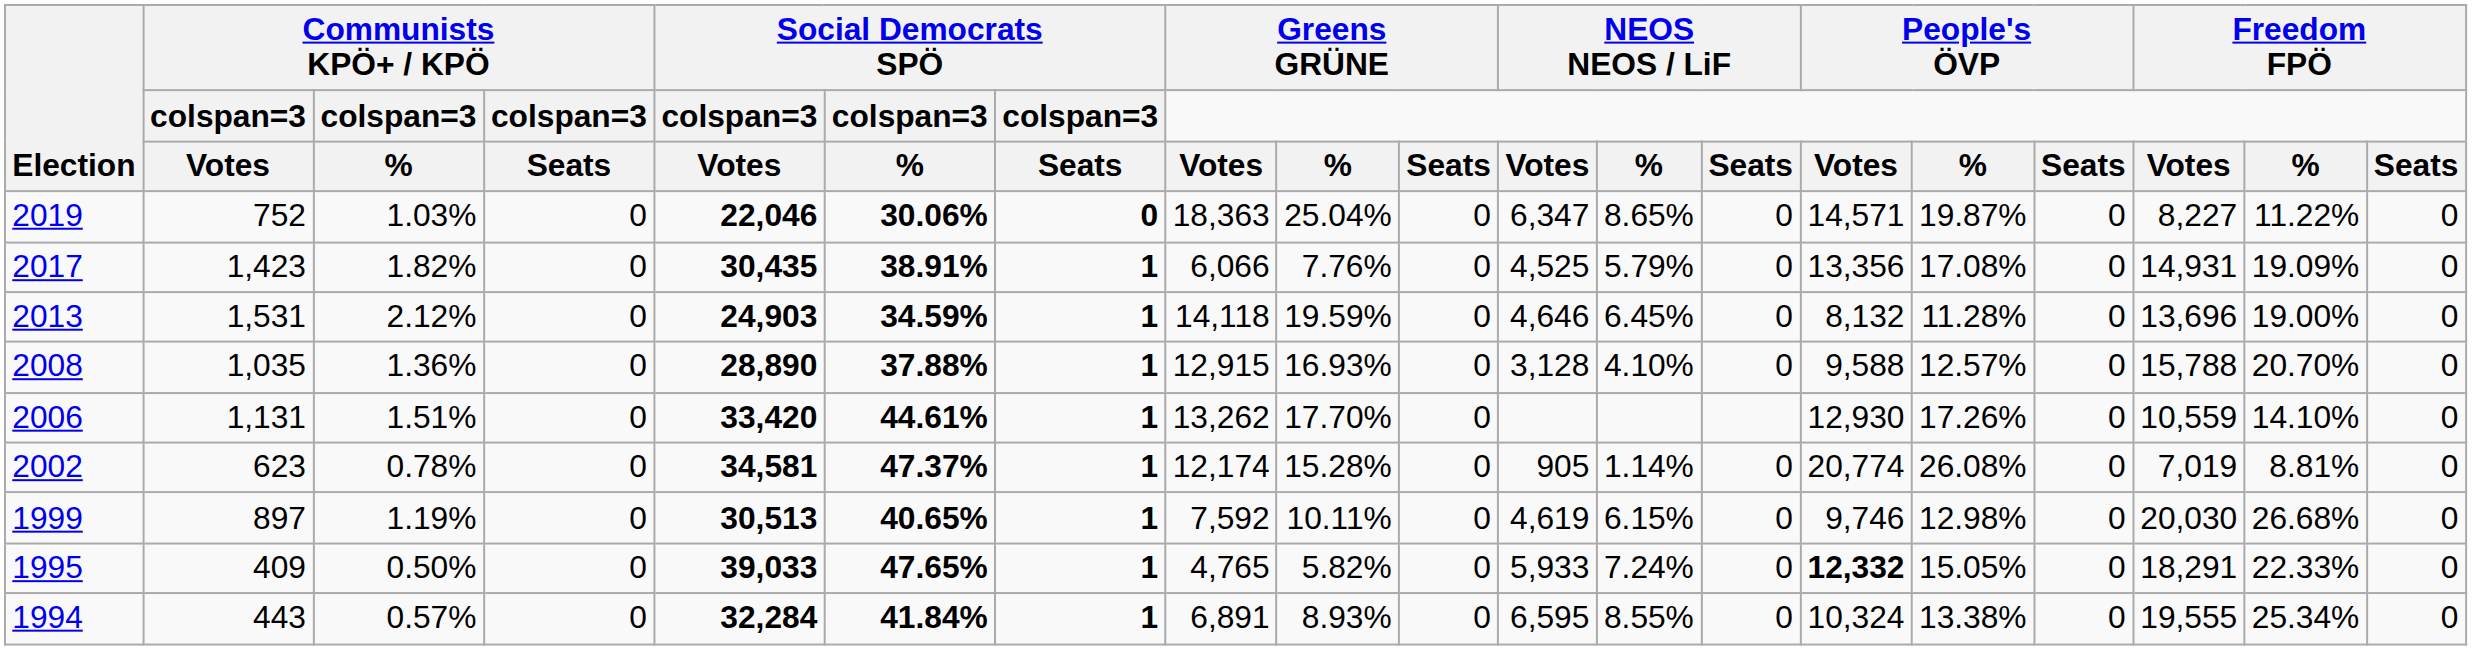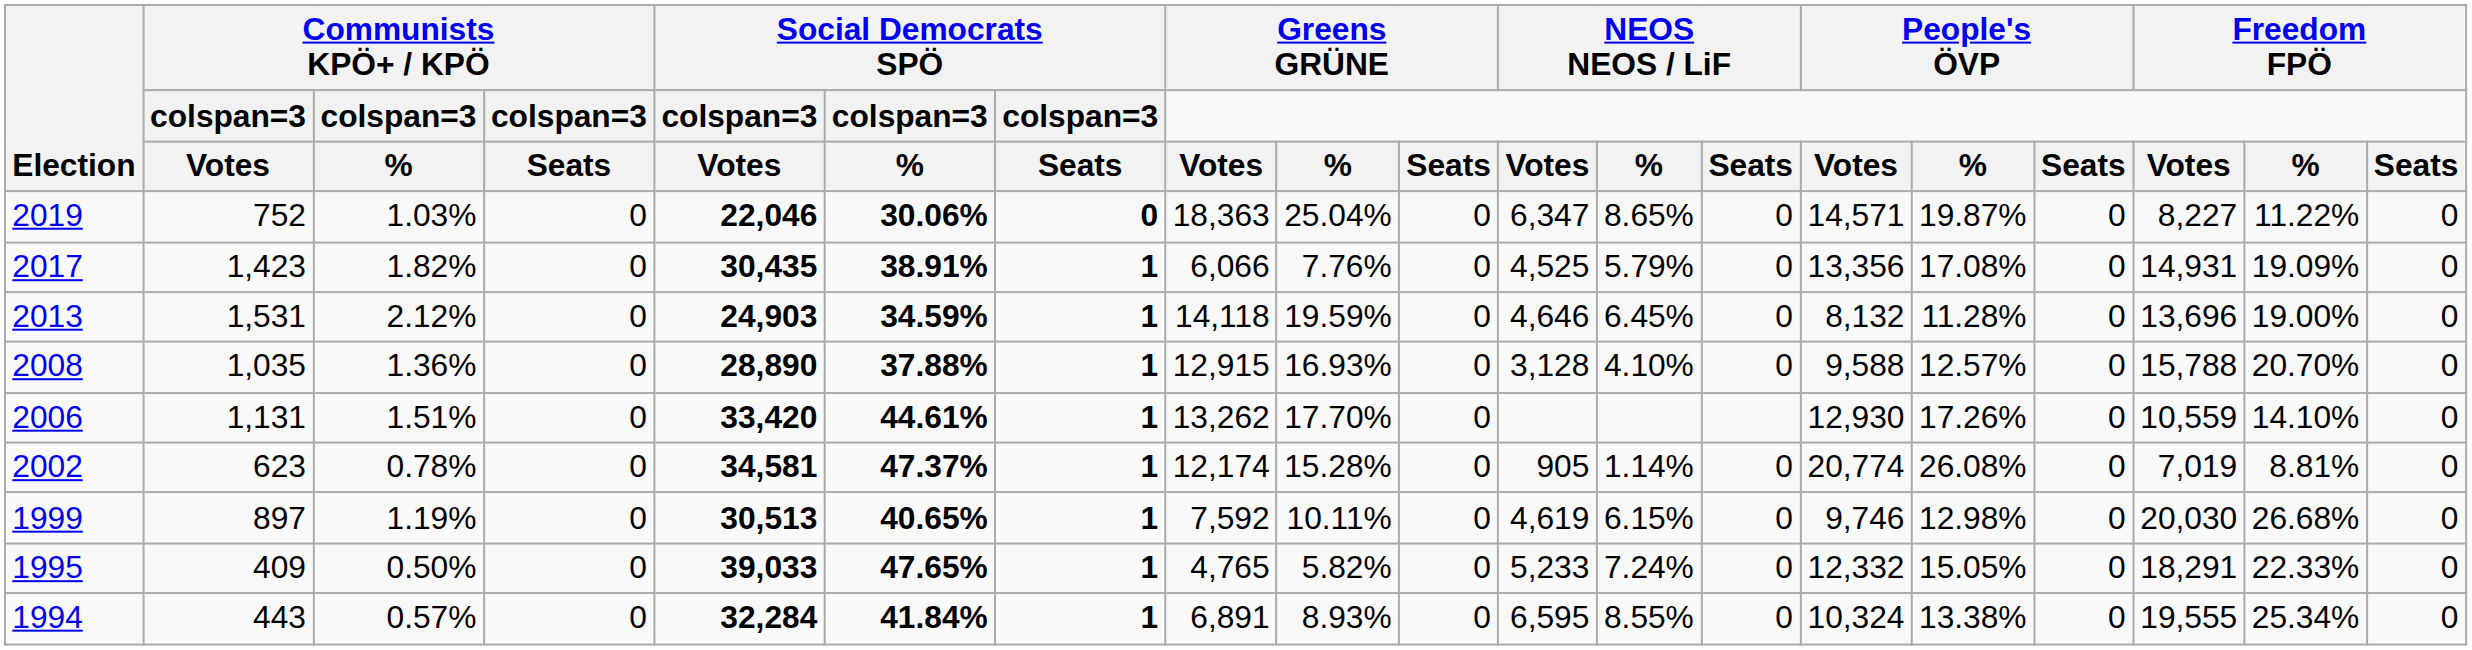(1550, 567) 5,933 -> (1550, 567) 5,233
(1856, 567) bold -> (1856, 567) normal
